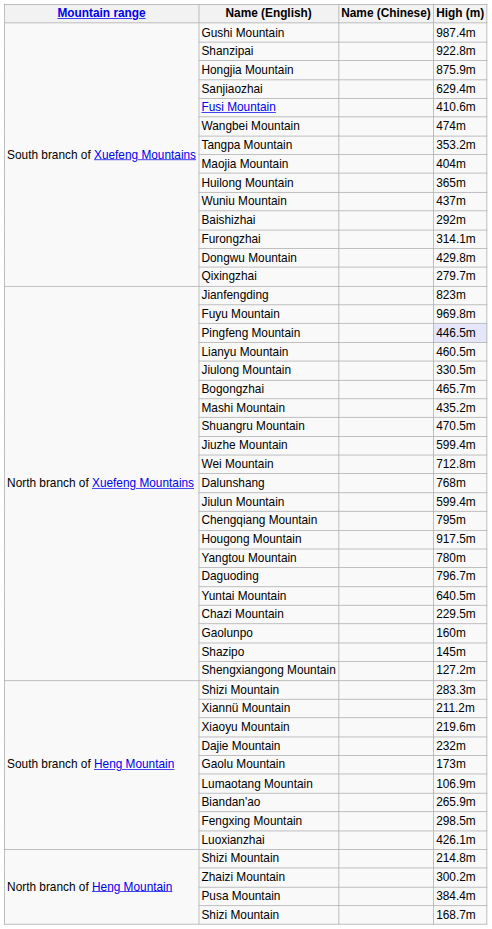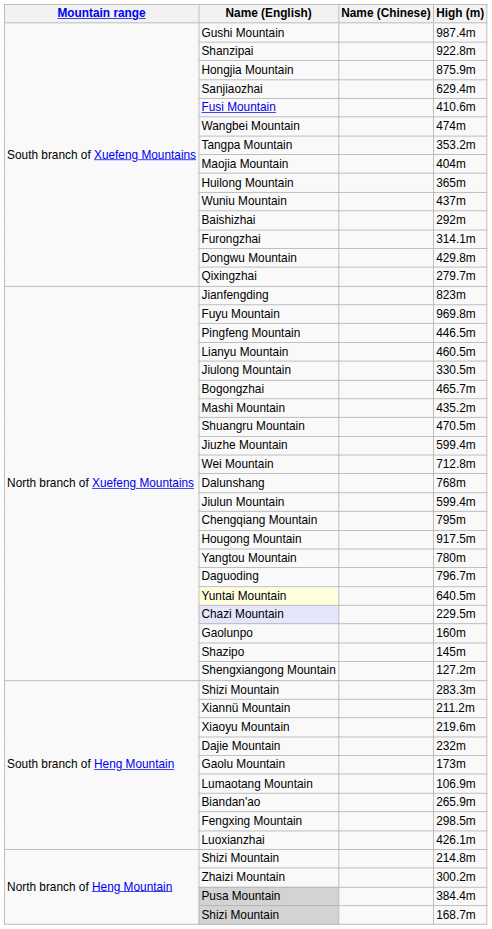(456, 333) lavender background -> (456, 333) no background
(244, 595) no background -> (244, 595) lightyellow background
(243, 614) no background -> (243, 614) lavender background
(241, 896) no background -> (241, 896) lightgrey background
(240, 915) no background -> (240, 915) lightgrey background
